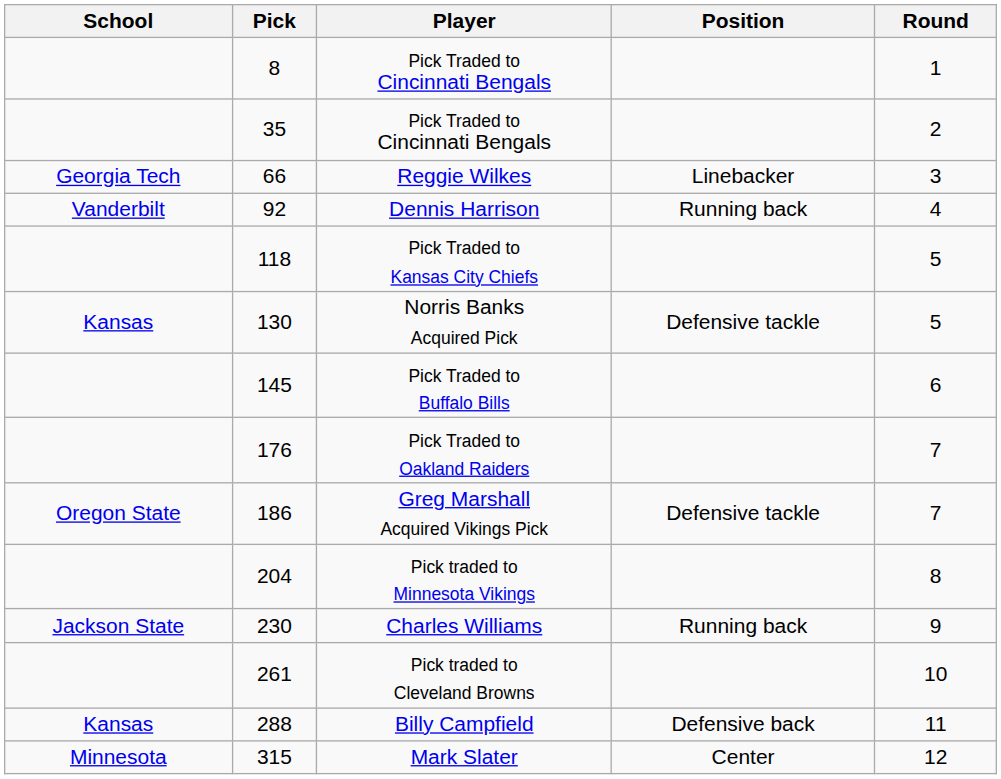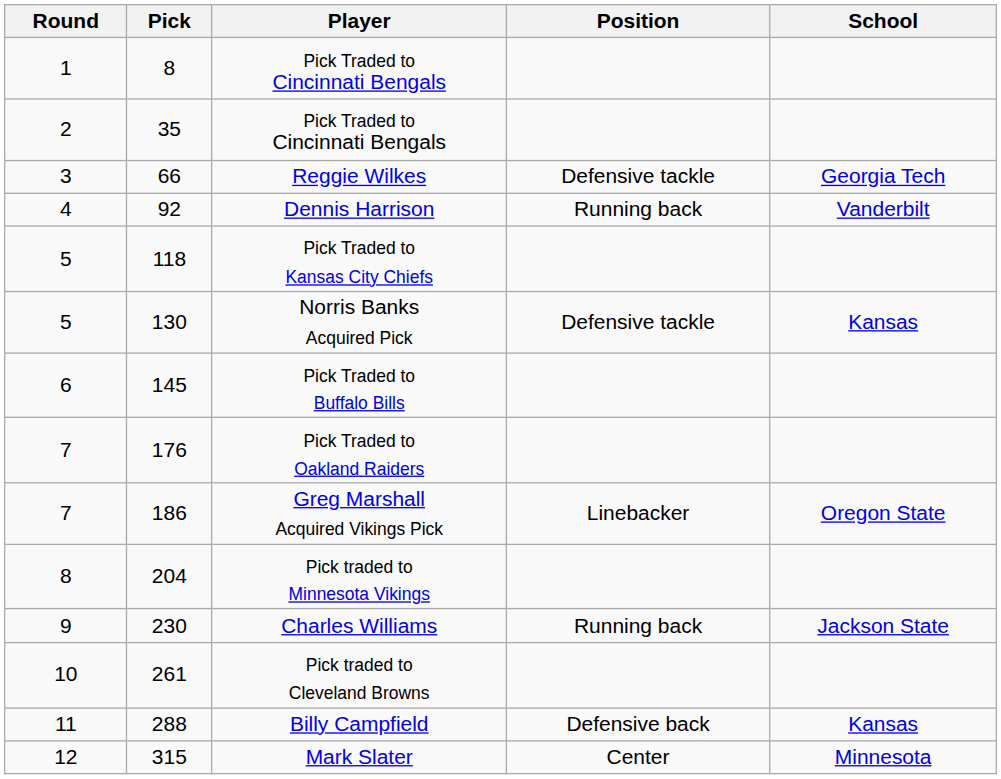columns swapped: (936, 21) <-> (118, 21)
(743, 176) Linebacker -> (638, 176) Defensive tackle
(743, 513) Defensive tackle -> (638, 513) Linebacker
